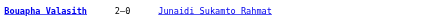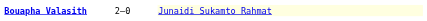(215, 11) no background -> (215, 11) lightyellow background
